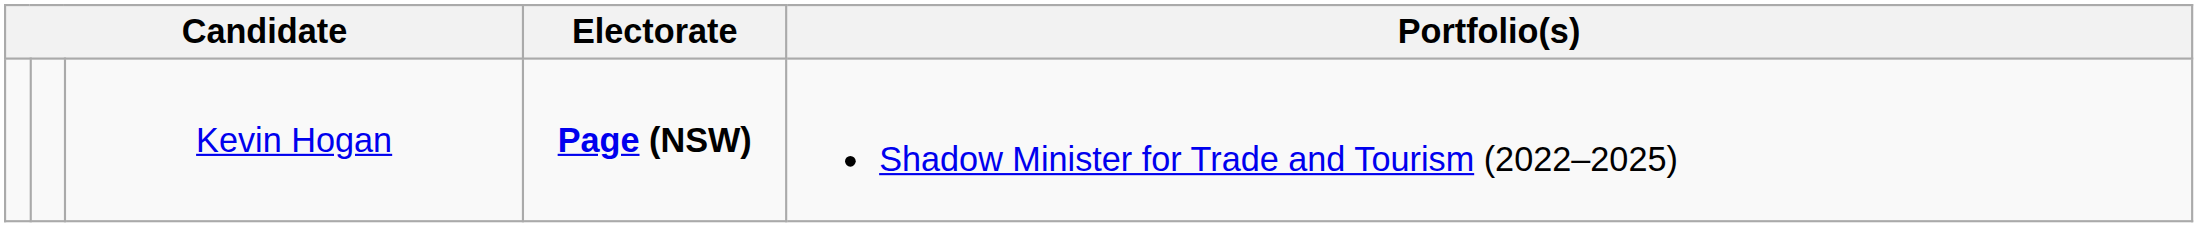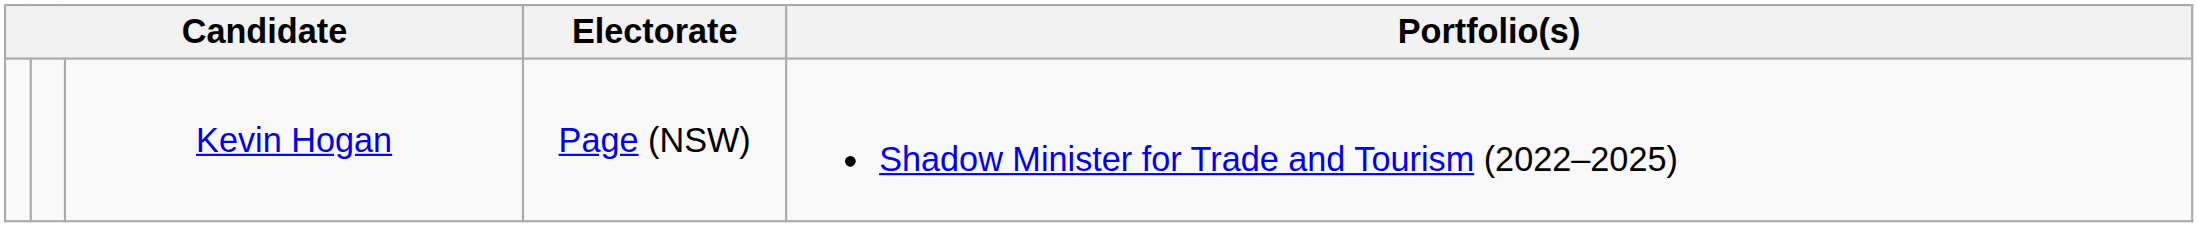(655, 139) bold -> (655, 139) normal
